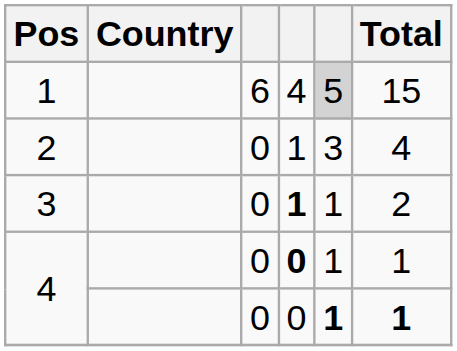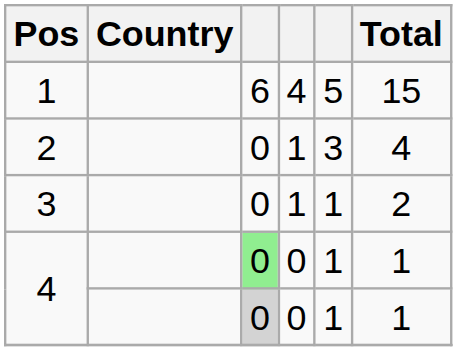(333, 91) lightgrey background -> (333, 91) no background
(297, 204) bold -> (297, 204) normal
(260, 261) no background -> (260, 261) lightgreen background
(297, 261) bold -> (297, 261) normal
(260, 318) no background -> (260, 318) lightgrey background
(333, 318) bold -> (333, 318) normal
(401, 318) bold -> (401, 318) normal
